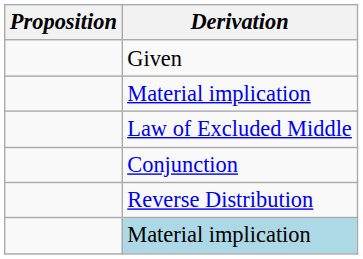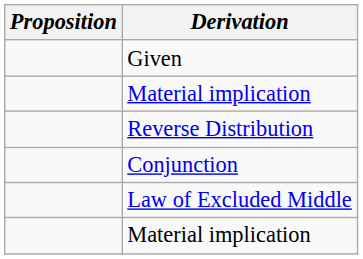(240, 128) Law of Excluded Middle -> (220, 128) Reverse Distribution
(220, 199) Reverse Distribution -> (240, 199) Law of Excluded Middle
(219, 235) lightblue background -> (219, 235) no background
